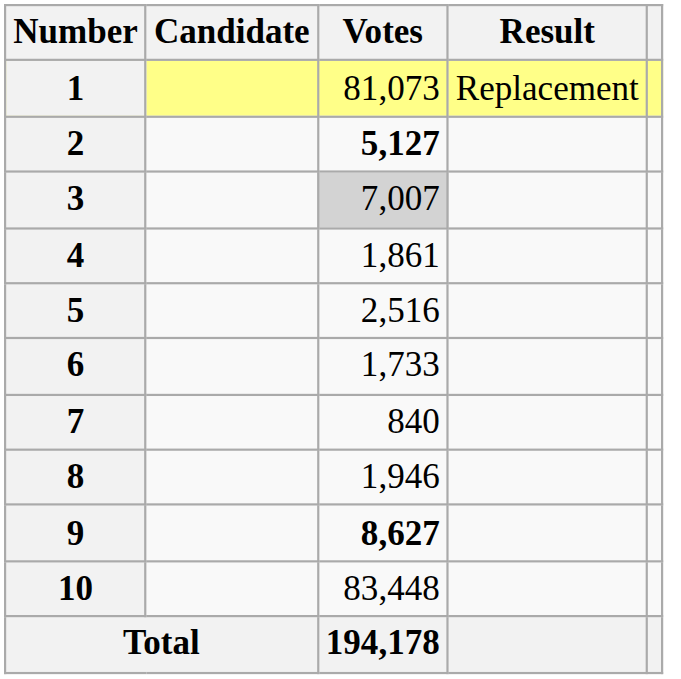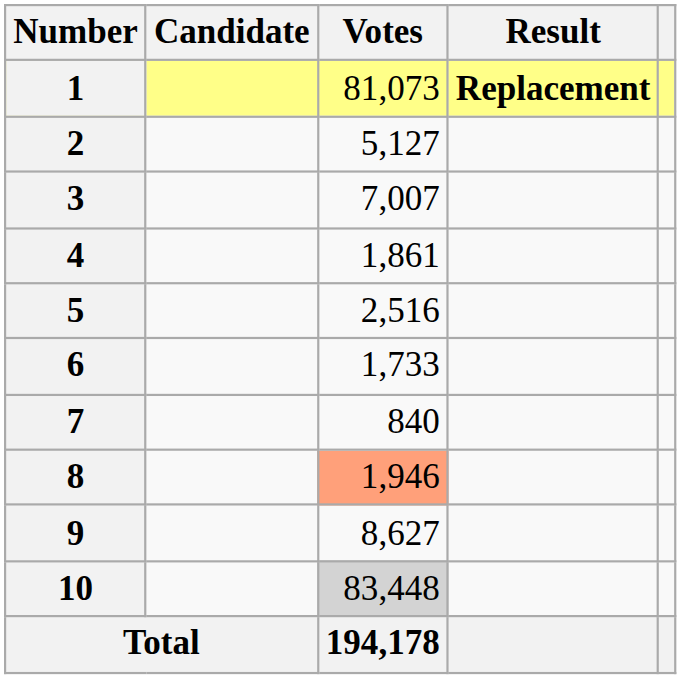(547, 87) normal -> (553, 87) bold
(400, 143) bold -> (400, 143) normal
(400, 198) lightgrey background -> (400, 198) no background
(400, 476) no background -> (400, 476) lightsalmon background
(400, 532) bold -> (400, 532) normal
(392, 587) no background -> (392, 587) lightgrey background
